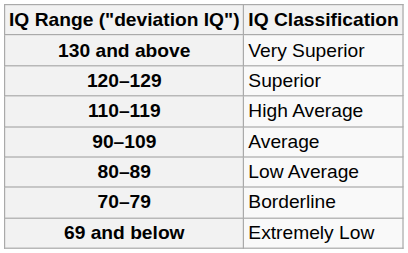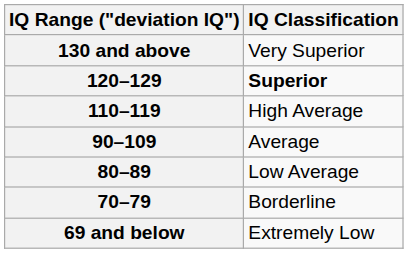(285, 80) normal -> (288, 80) bold
